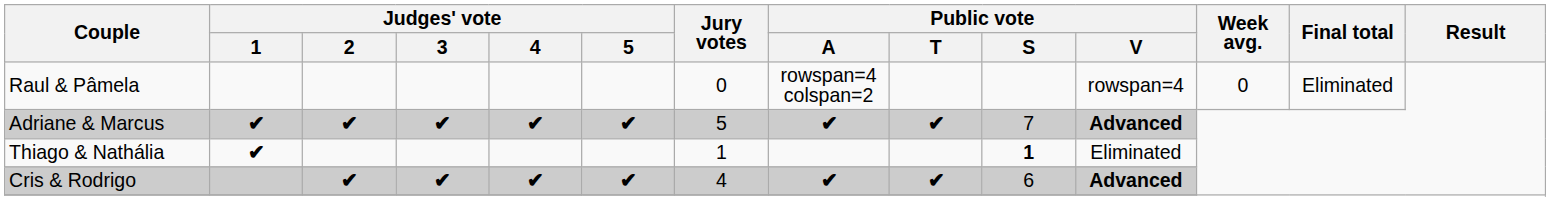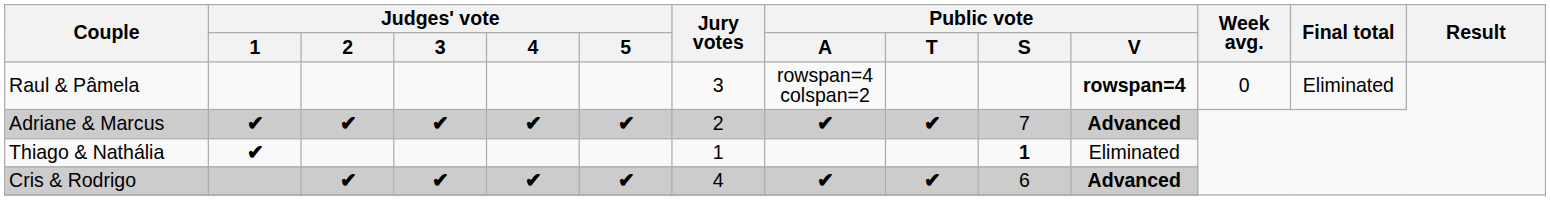(721, 85) 0 -> (718, 85) 3
(1136, 85) normal -> (1134, 85) bold
(721, 123) 5 -> (718, 123) 2
